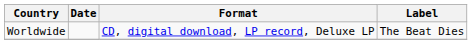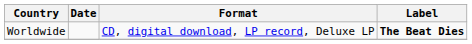(422, 31) normal -> (422, 31) bold
